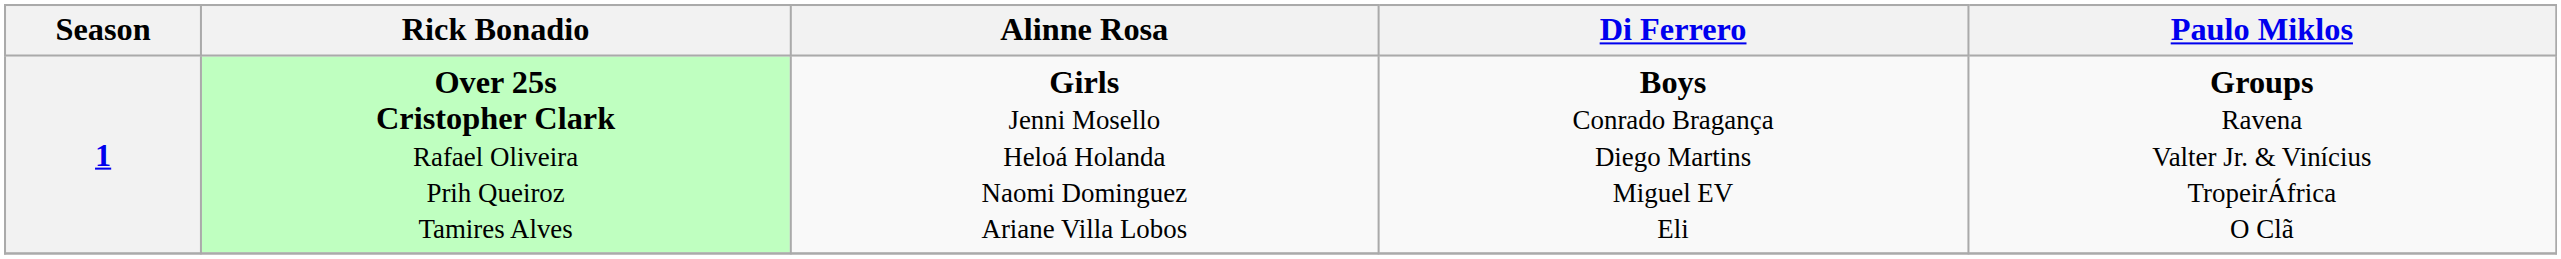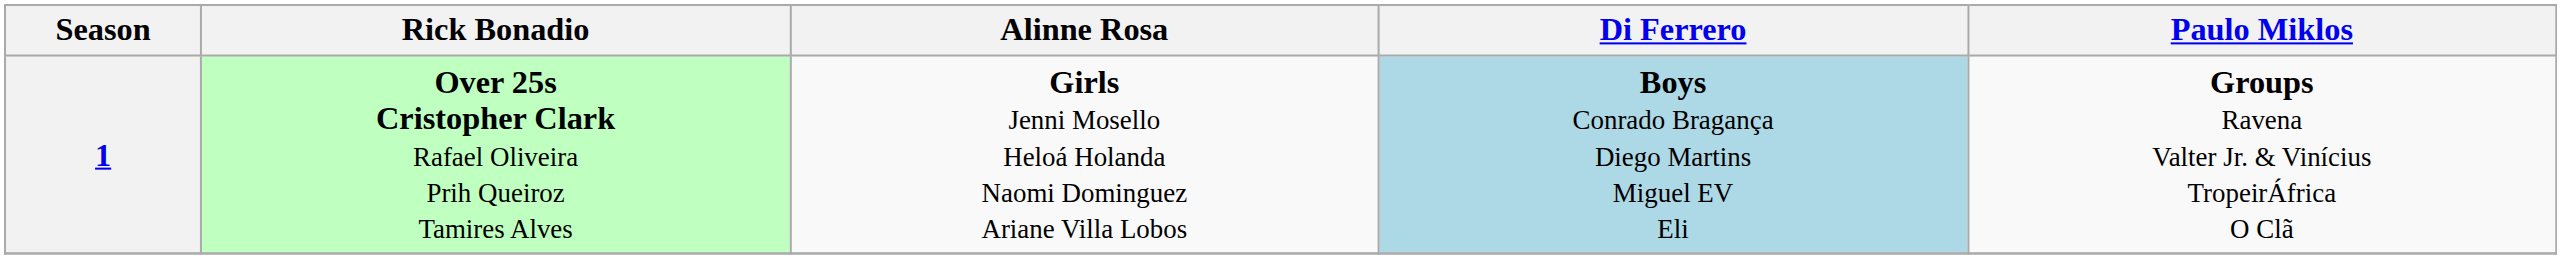(1673, 154) no background -> (1673, 154) lightblue background
